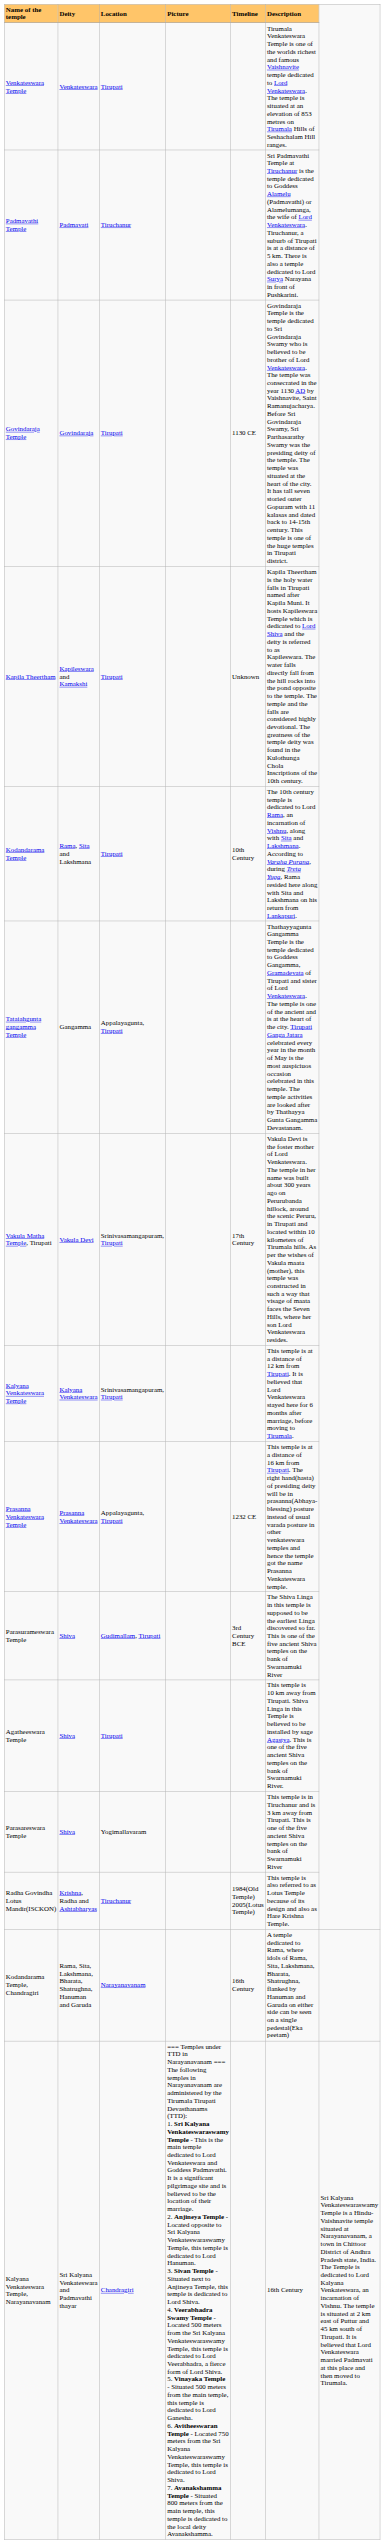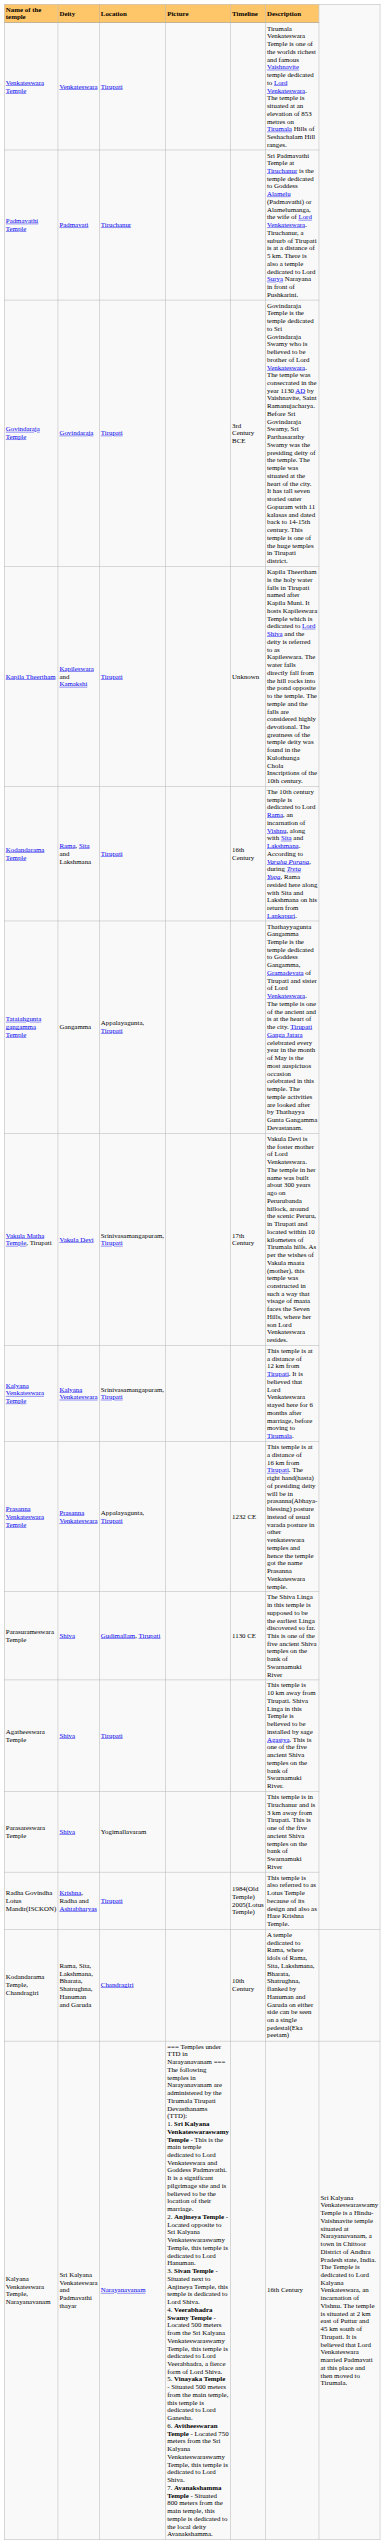(244, 433) 1130 CE -> (243, 433) 3rd Century BCE
(243, 853) 10th Century -> (243, 853) 16th Century
(243, 1636) 3rd Century BCE -> (244, 1636) 1130 CE
(116, 1901) Tiruchanur -> (112, 1901) Tirupati
(123, 1985) Narayanavanam -> (117, 1985) Chandragiri
(243, 1985) 16th Century -> (243, 1985) 10th Century
(117, 2290) Chandragiri -> (123, 2290) Narayanavanam
